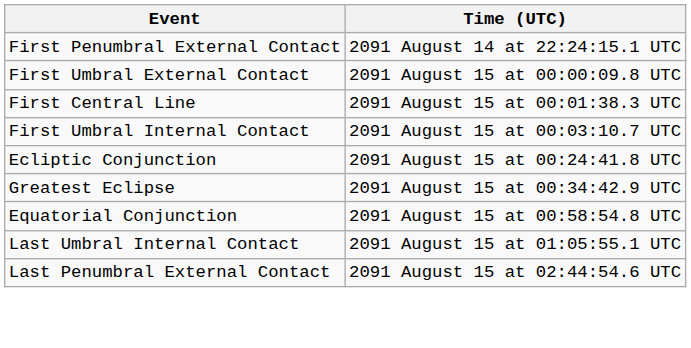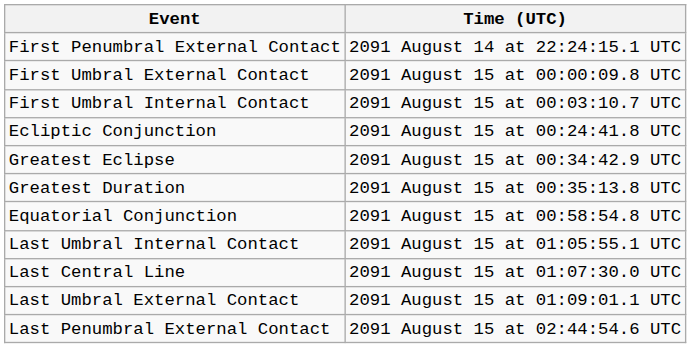- row: (102, 103)
+ row: (97, 188)
+ row: (97, 272)
+ row: (154, 301)
